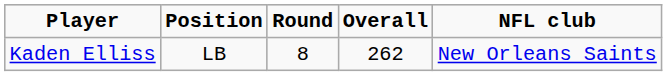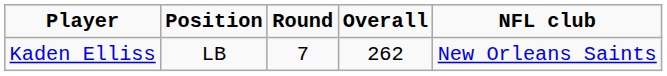(303, 54) 8 -> (303, 54) 7
